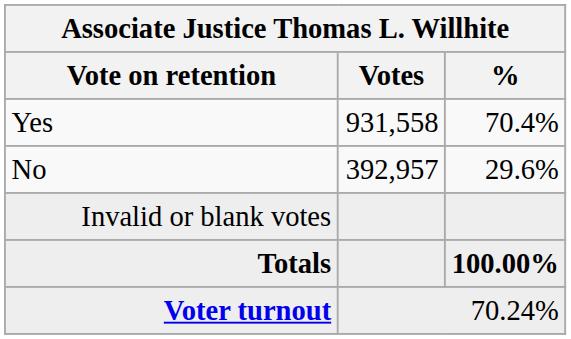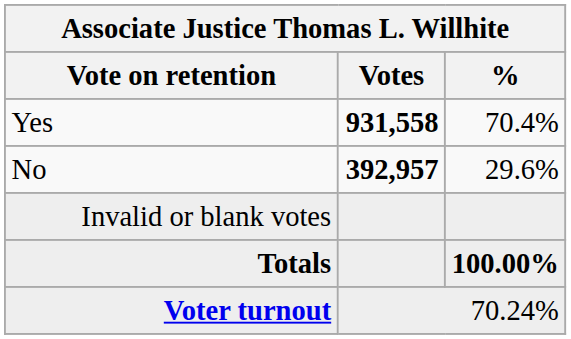(392, 122) normal -> (392, 122) bold
(392, 169) normal -> (392, 169) bold
